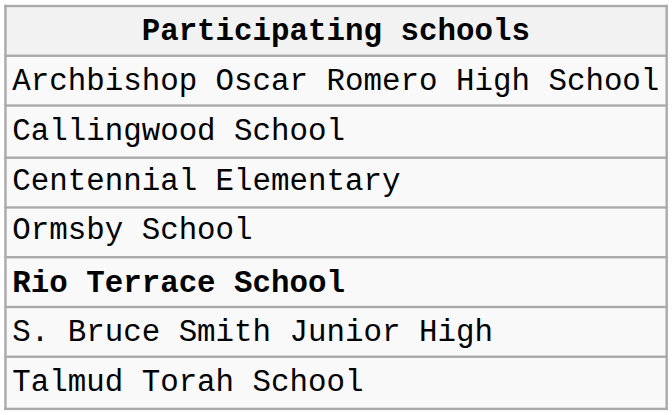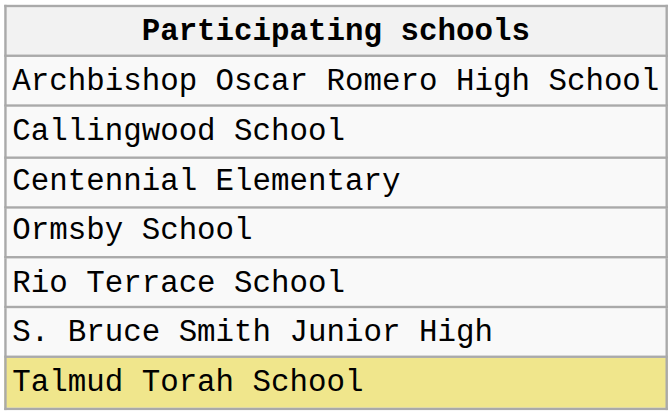(179, 282) bold -> (179, 282) normal
(188, 383) no background -> (188, 383) khaki background
